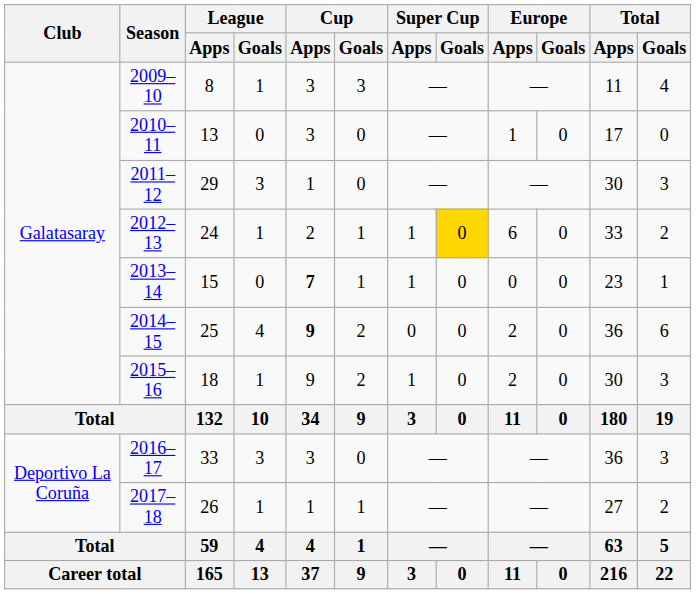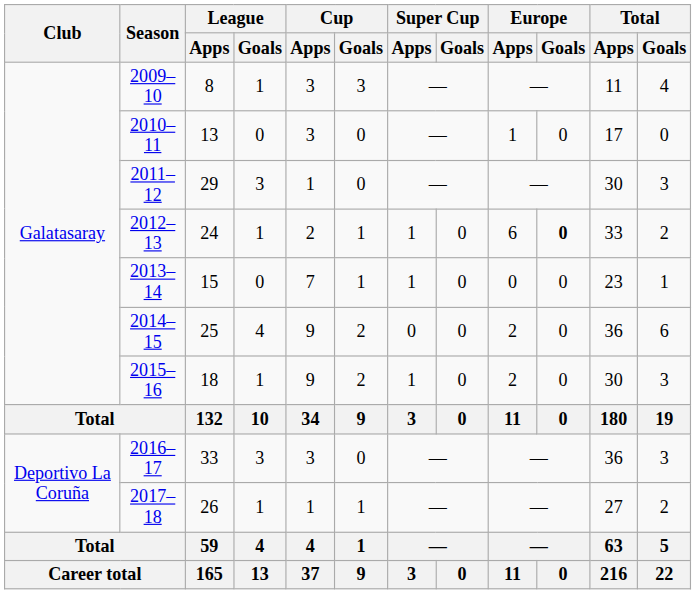(462, 233) gold background -> (462, 233) no background
(563, 233) normal -> (563, 233) bold
(310, 282) bold -> (310, 282) normal
(310, 331) bold -> (310, 331) normal
